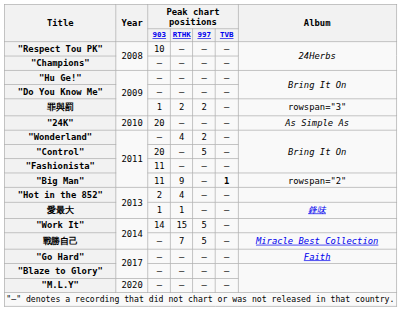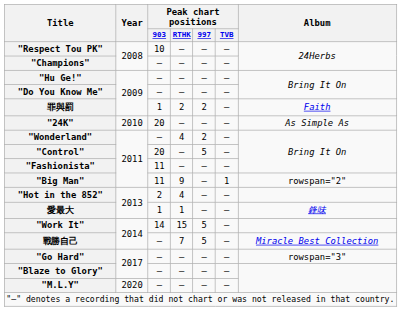(317, 107) rowspan="3" -> (317, 107) Faith
(227, 180) bold -> (227, 180) normal
(317, 256) Faith -> (317, 256) rowspan="3"
